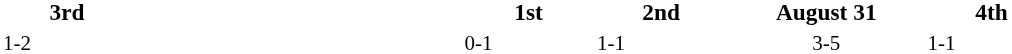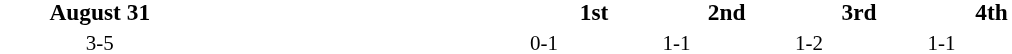columns swapped: (826, 12) <-> (67, 12)
